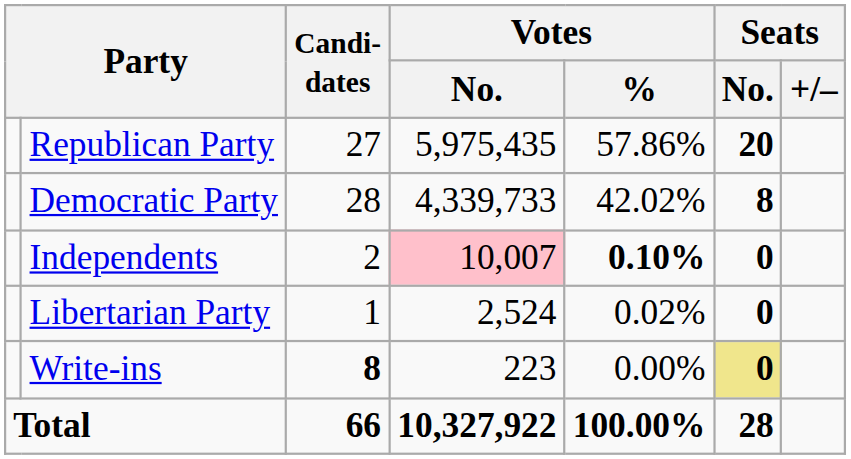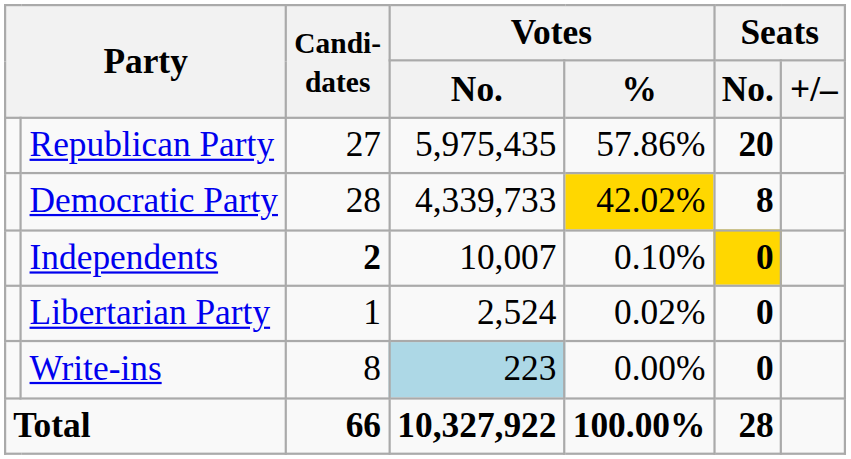(651, 200) no background -> (651, 200) gold background
(372, 256) normal -> (372, 256) bold
(508, 256) pink background -> (508, 256) no background
(657, 256) bold -> (660, 256) normal
(765, 256) no background -> (765, 256) gold background
(372, 369) bold -> (372, 369) normal
(530, 369) no background -> (530, 369) lightblue background
(765, 369) khaki background -> (765, 369) no background
